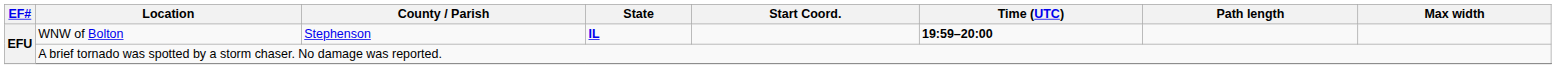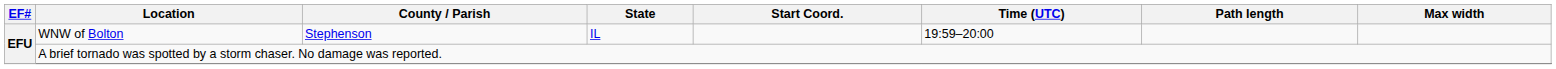(594, 34) bold -> (595, 34) normal
(957, 34) bold -> (959, 34) normal
